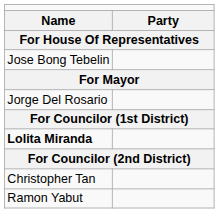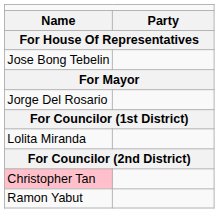(50, 139) bold -> (47, 139) normal
(51, 179) no background -> (51, 179) pink background
